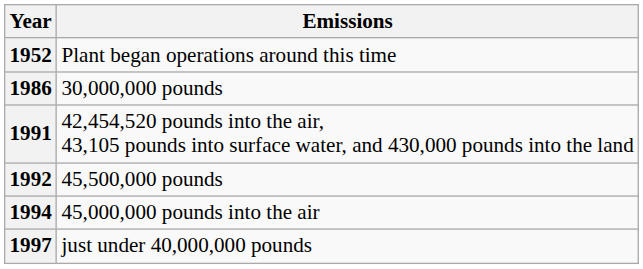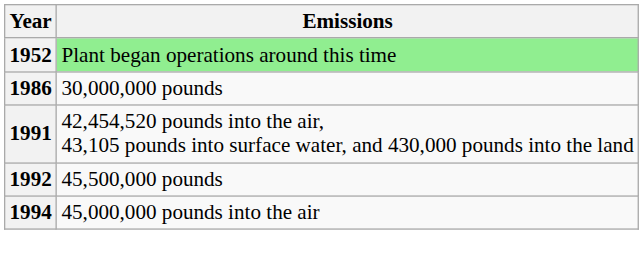(229, 54) no background -> (229, 54) lightgreen background
- row: (31, 245)
